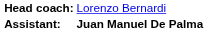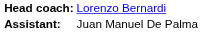(140, 24) bold -> (137, 24) normal
